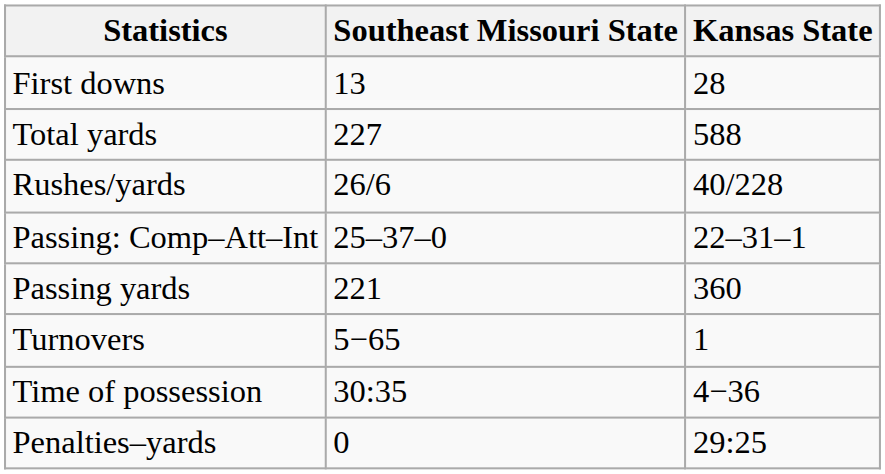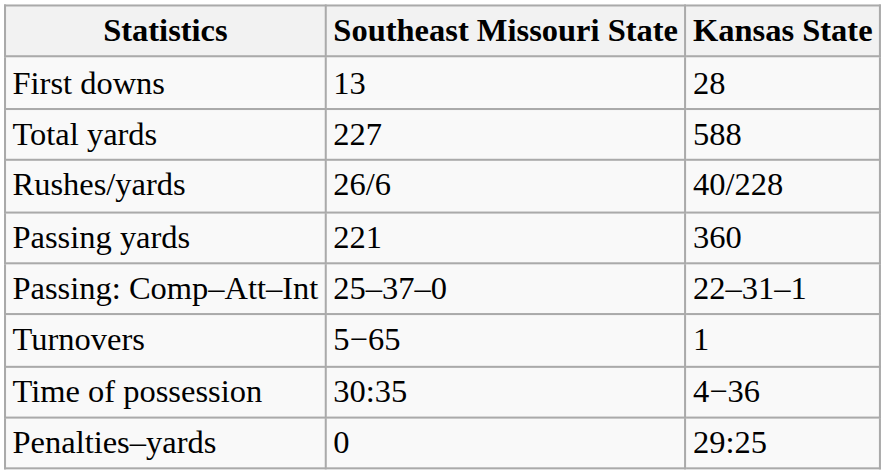rows swapped: (101, 288) <-> (165, 236)
